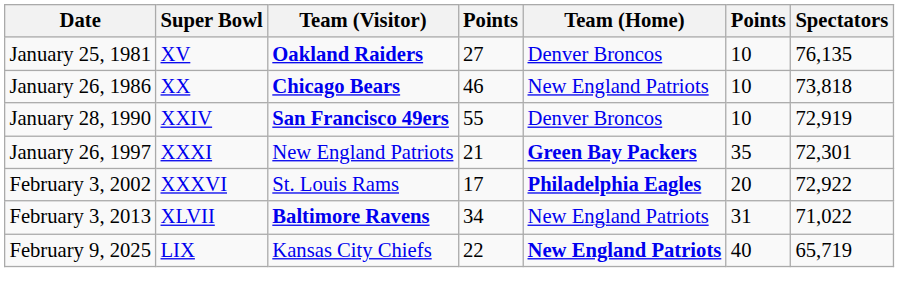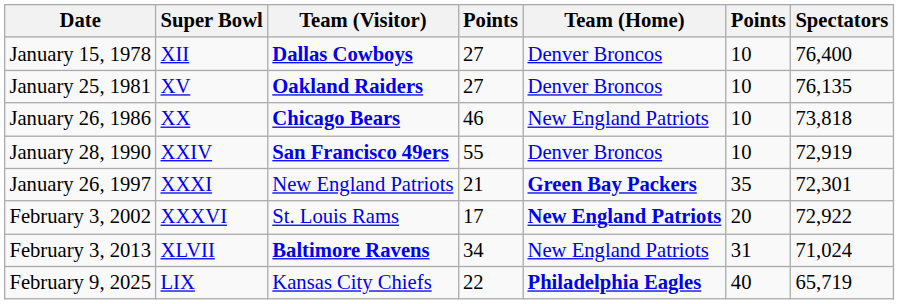+ row: (80, 53)
(614, 184) Philadelphia Eagles -> (624, 217) New England Patriots
(824, 217) 71,022 -> (824, 250) 71,024
(624, 250) New England Patriots -> (614, 282) Philadelphia Eagles
